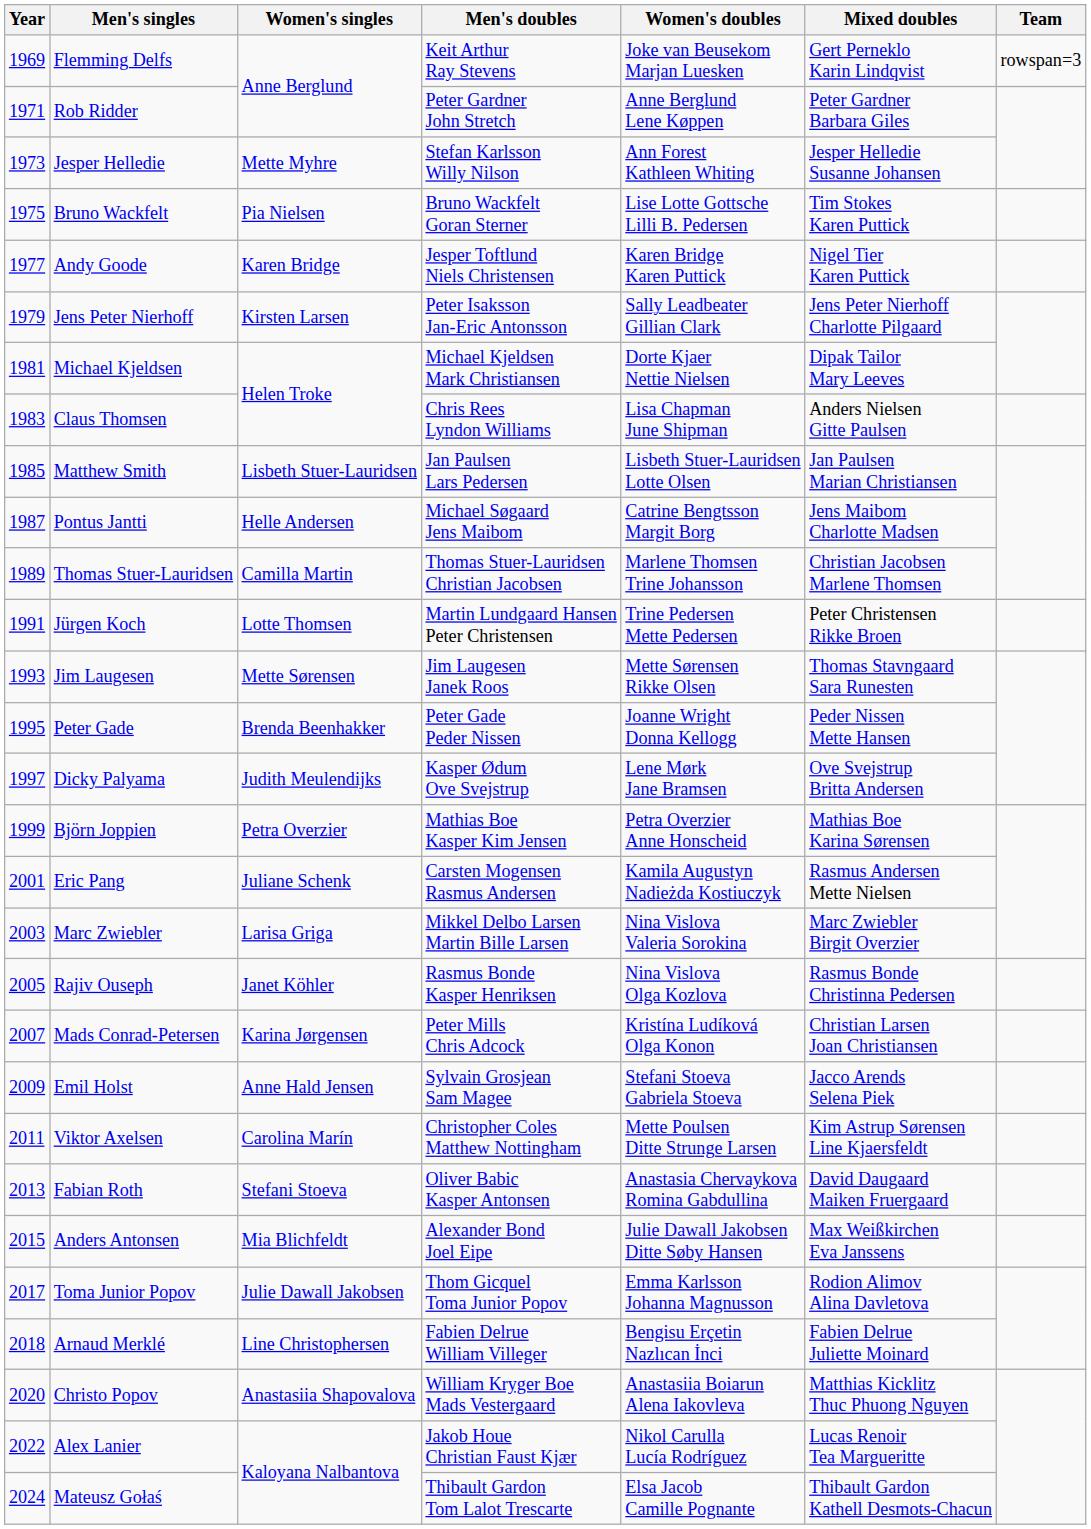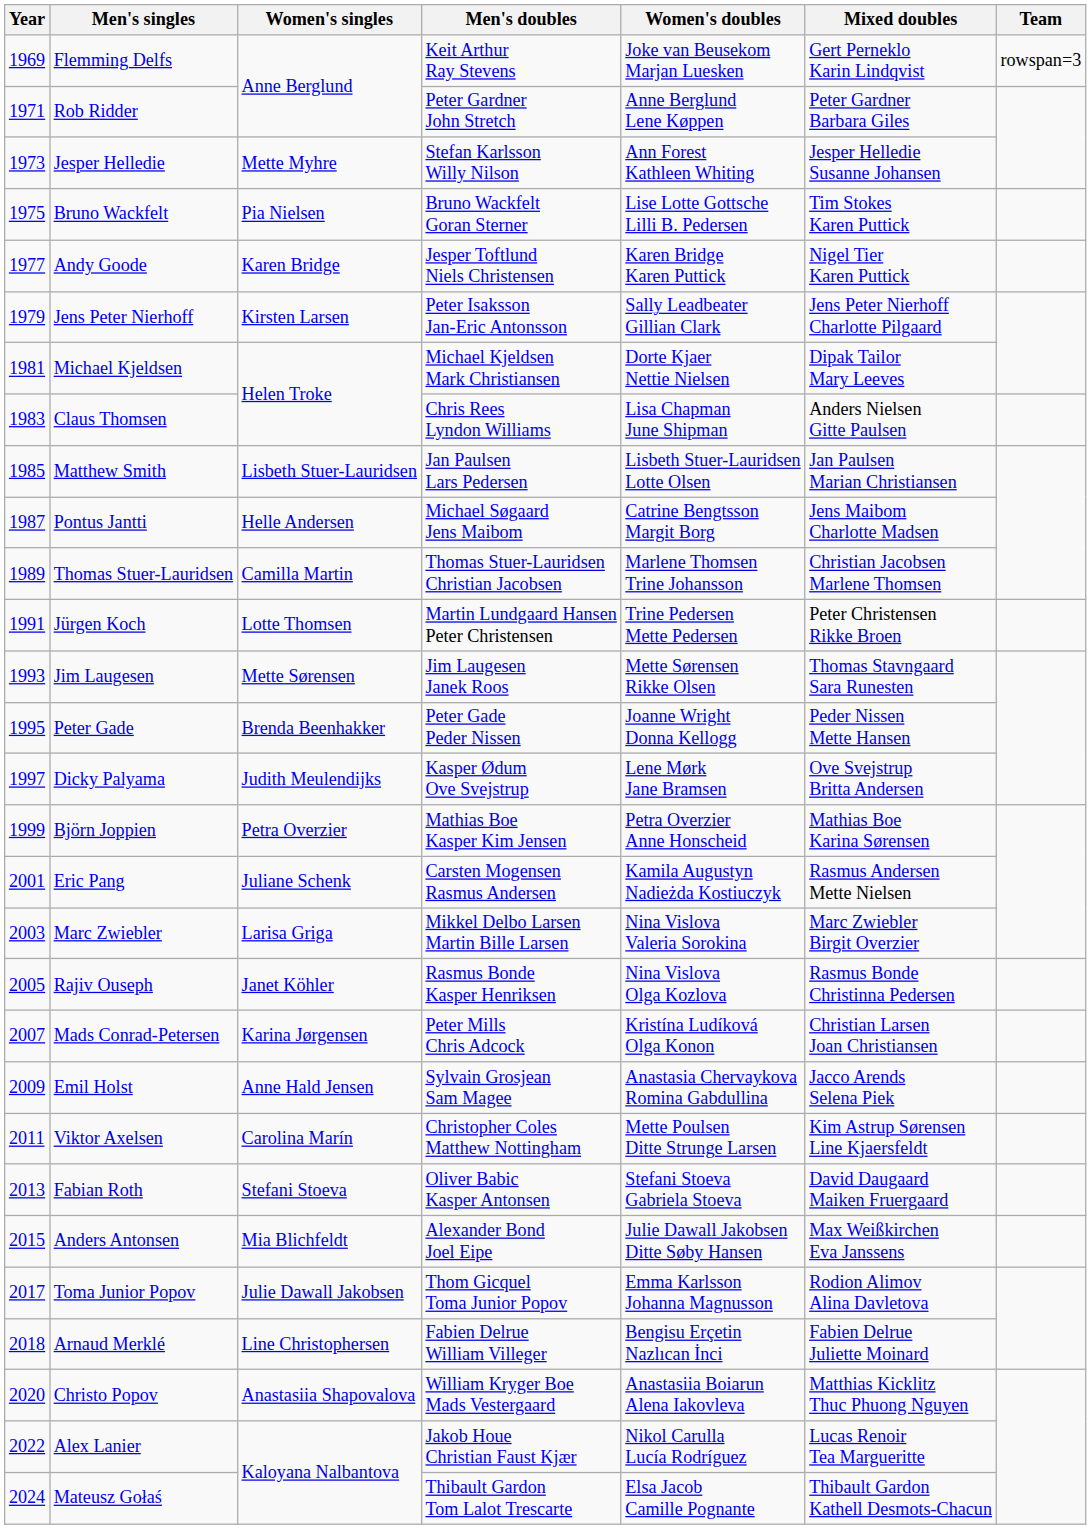(683, 1087) Stefani Stoeva Gabriela Stoeva -> (711, 1087) Anastasia Chervaykova Romina Gabdullina
(711, 1190) Anastasia Chervaykova Romina Gabdullina -> (683, 1190) Stefani Stoeva Gabriela Stoeva
